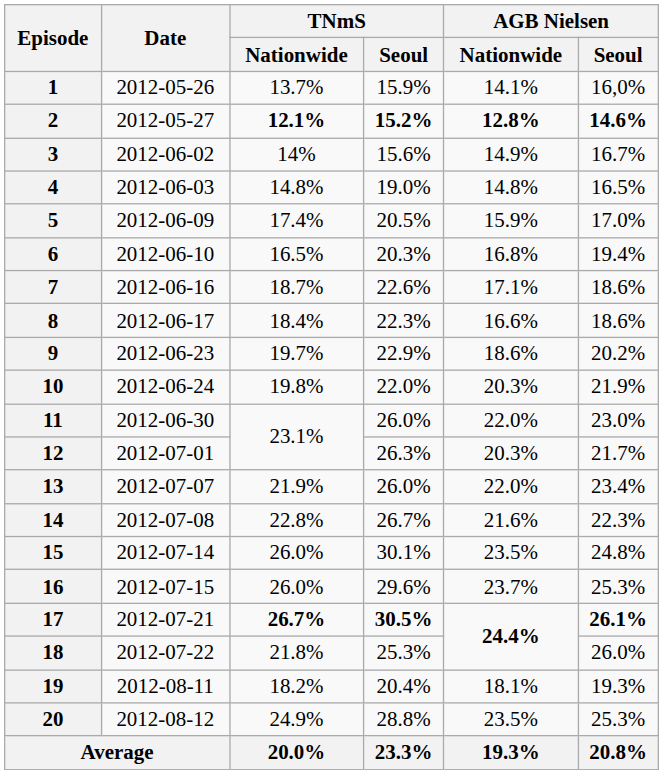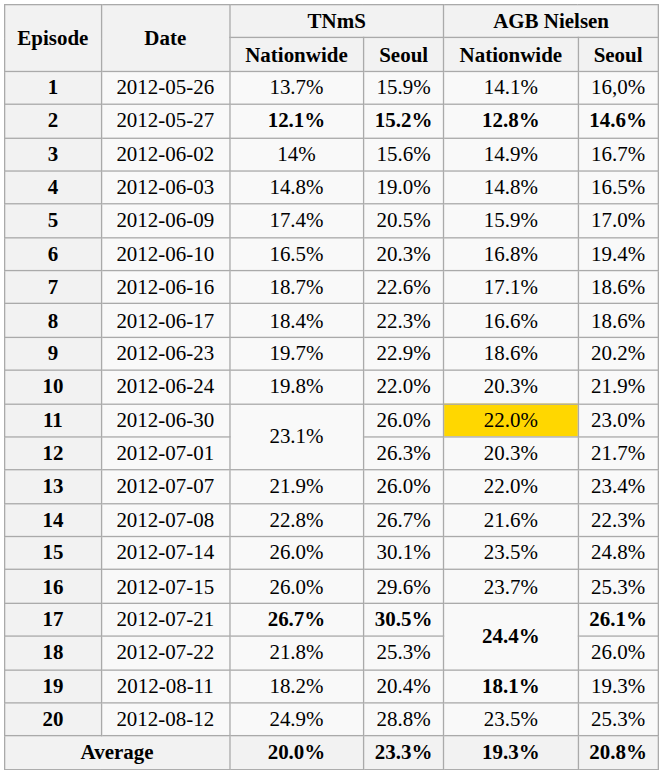(511, 420) no background -> (511, 420) gold background
(511, 685) normal -> (511, 685) bold
